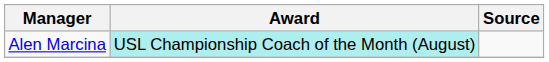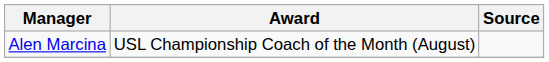(294, 44) paleturquoise background -> (294, 44) no background
